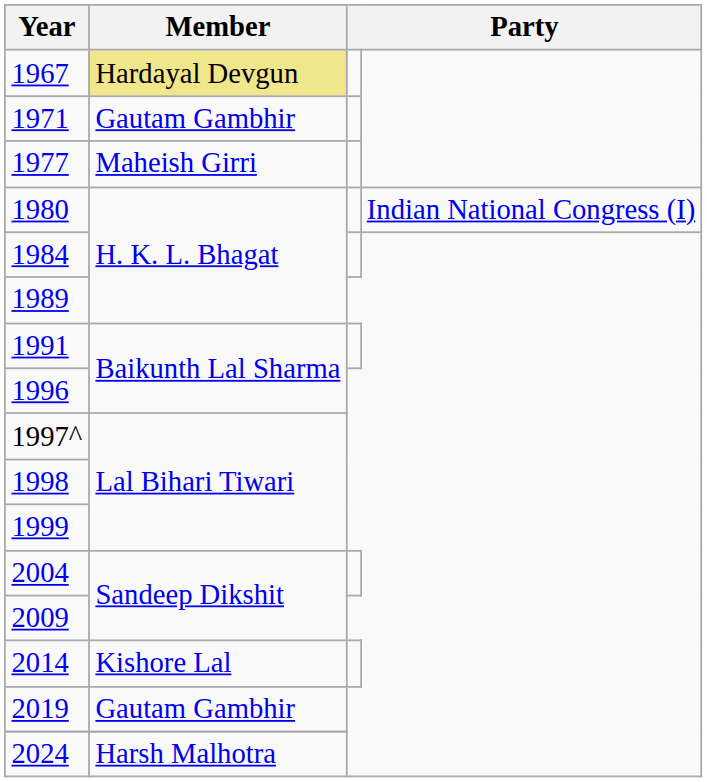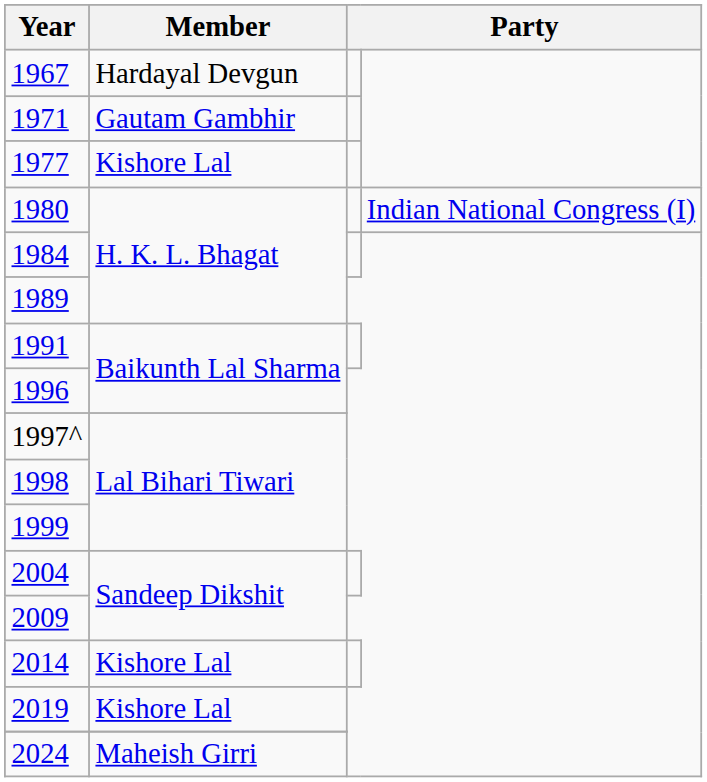(197, 72) khaki background -> (197, 72) no background
(176, 163) Maheish Girri -> (163, 163) Kishore Lal
(195, 708) Gautam Gambhir -> (163, 708) Kishore Lal
(186, 753) Harsh Malhotra -> (176, 753) Maheish Girri
